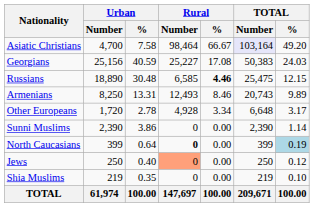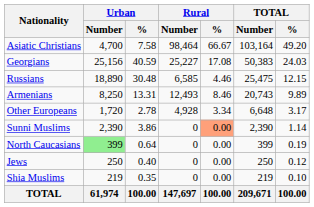(256, 45) lavender background -> (256, 45) no background
(222, 78) bold -> (222, 78) normal
(222, 128) no background -> (222, 128) lightsalmon background
(115, 144) no background -> (115, 144) lightgreen background
(195, 144) bold -> (195, 144) normal
(297, 144) lightblue background -> (297, 144) no background
(195, 161) lightsalmon background -> (195, 161) no background
